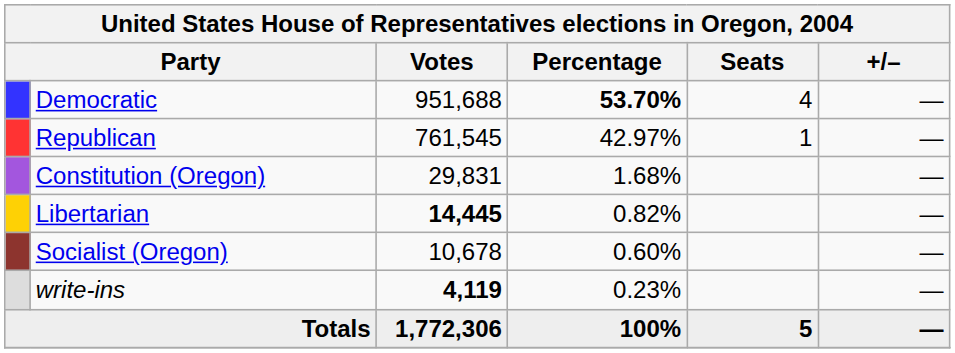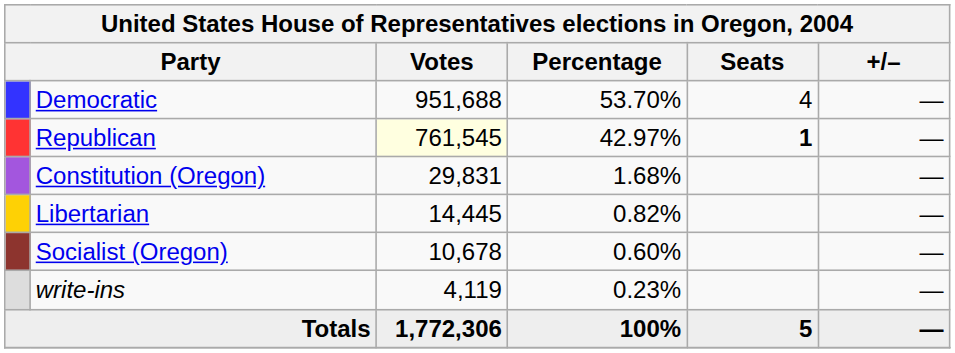(640, 100) bold -> (640, 100) normal
(458, 138) no background -> (458, 138) lightyellow background
(806, 138) normal -> (806, 138) bold
(465, 214) bold -> (465, 214) normal
(472, 290) bold -> (473, 290) normal
